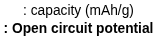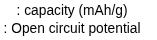(79, 29) bold -> (72, 29) normal
